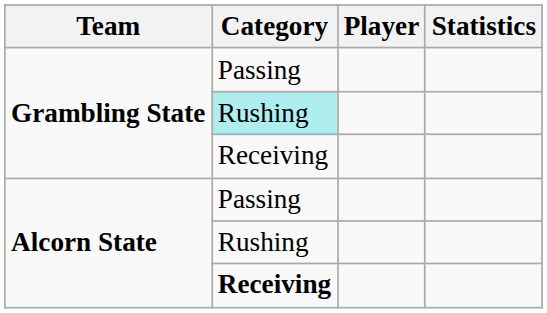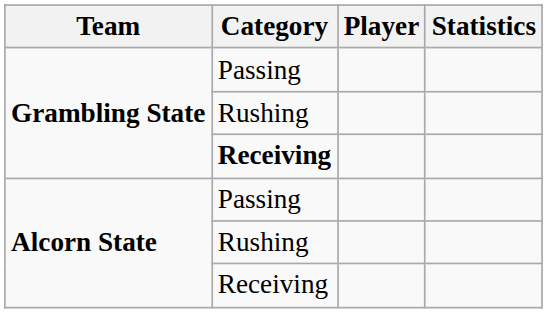(263, 112) paleturquoise background -> (263, 112) no background
(273, 155) normal -> (274, 155) bold
(274, 285) bold -> (273, 285) normal
